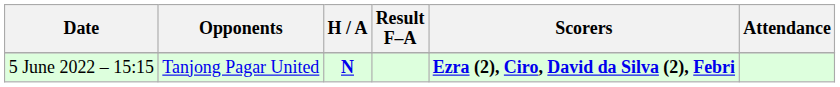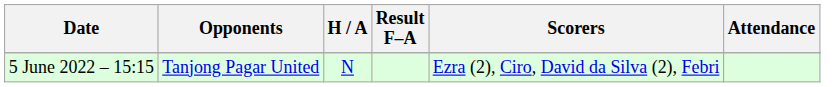(347, 67) bold -> (347, 67) normal
(584, 67) bold -> (576, 67) normal
